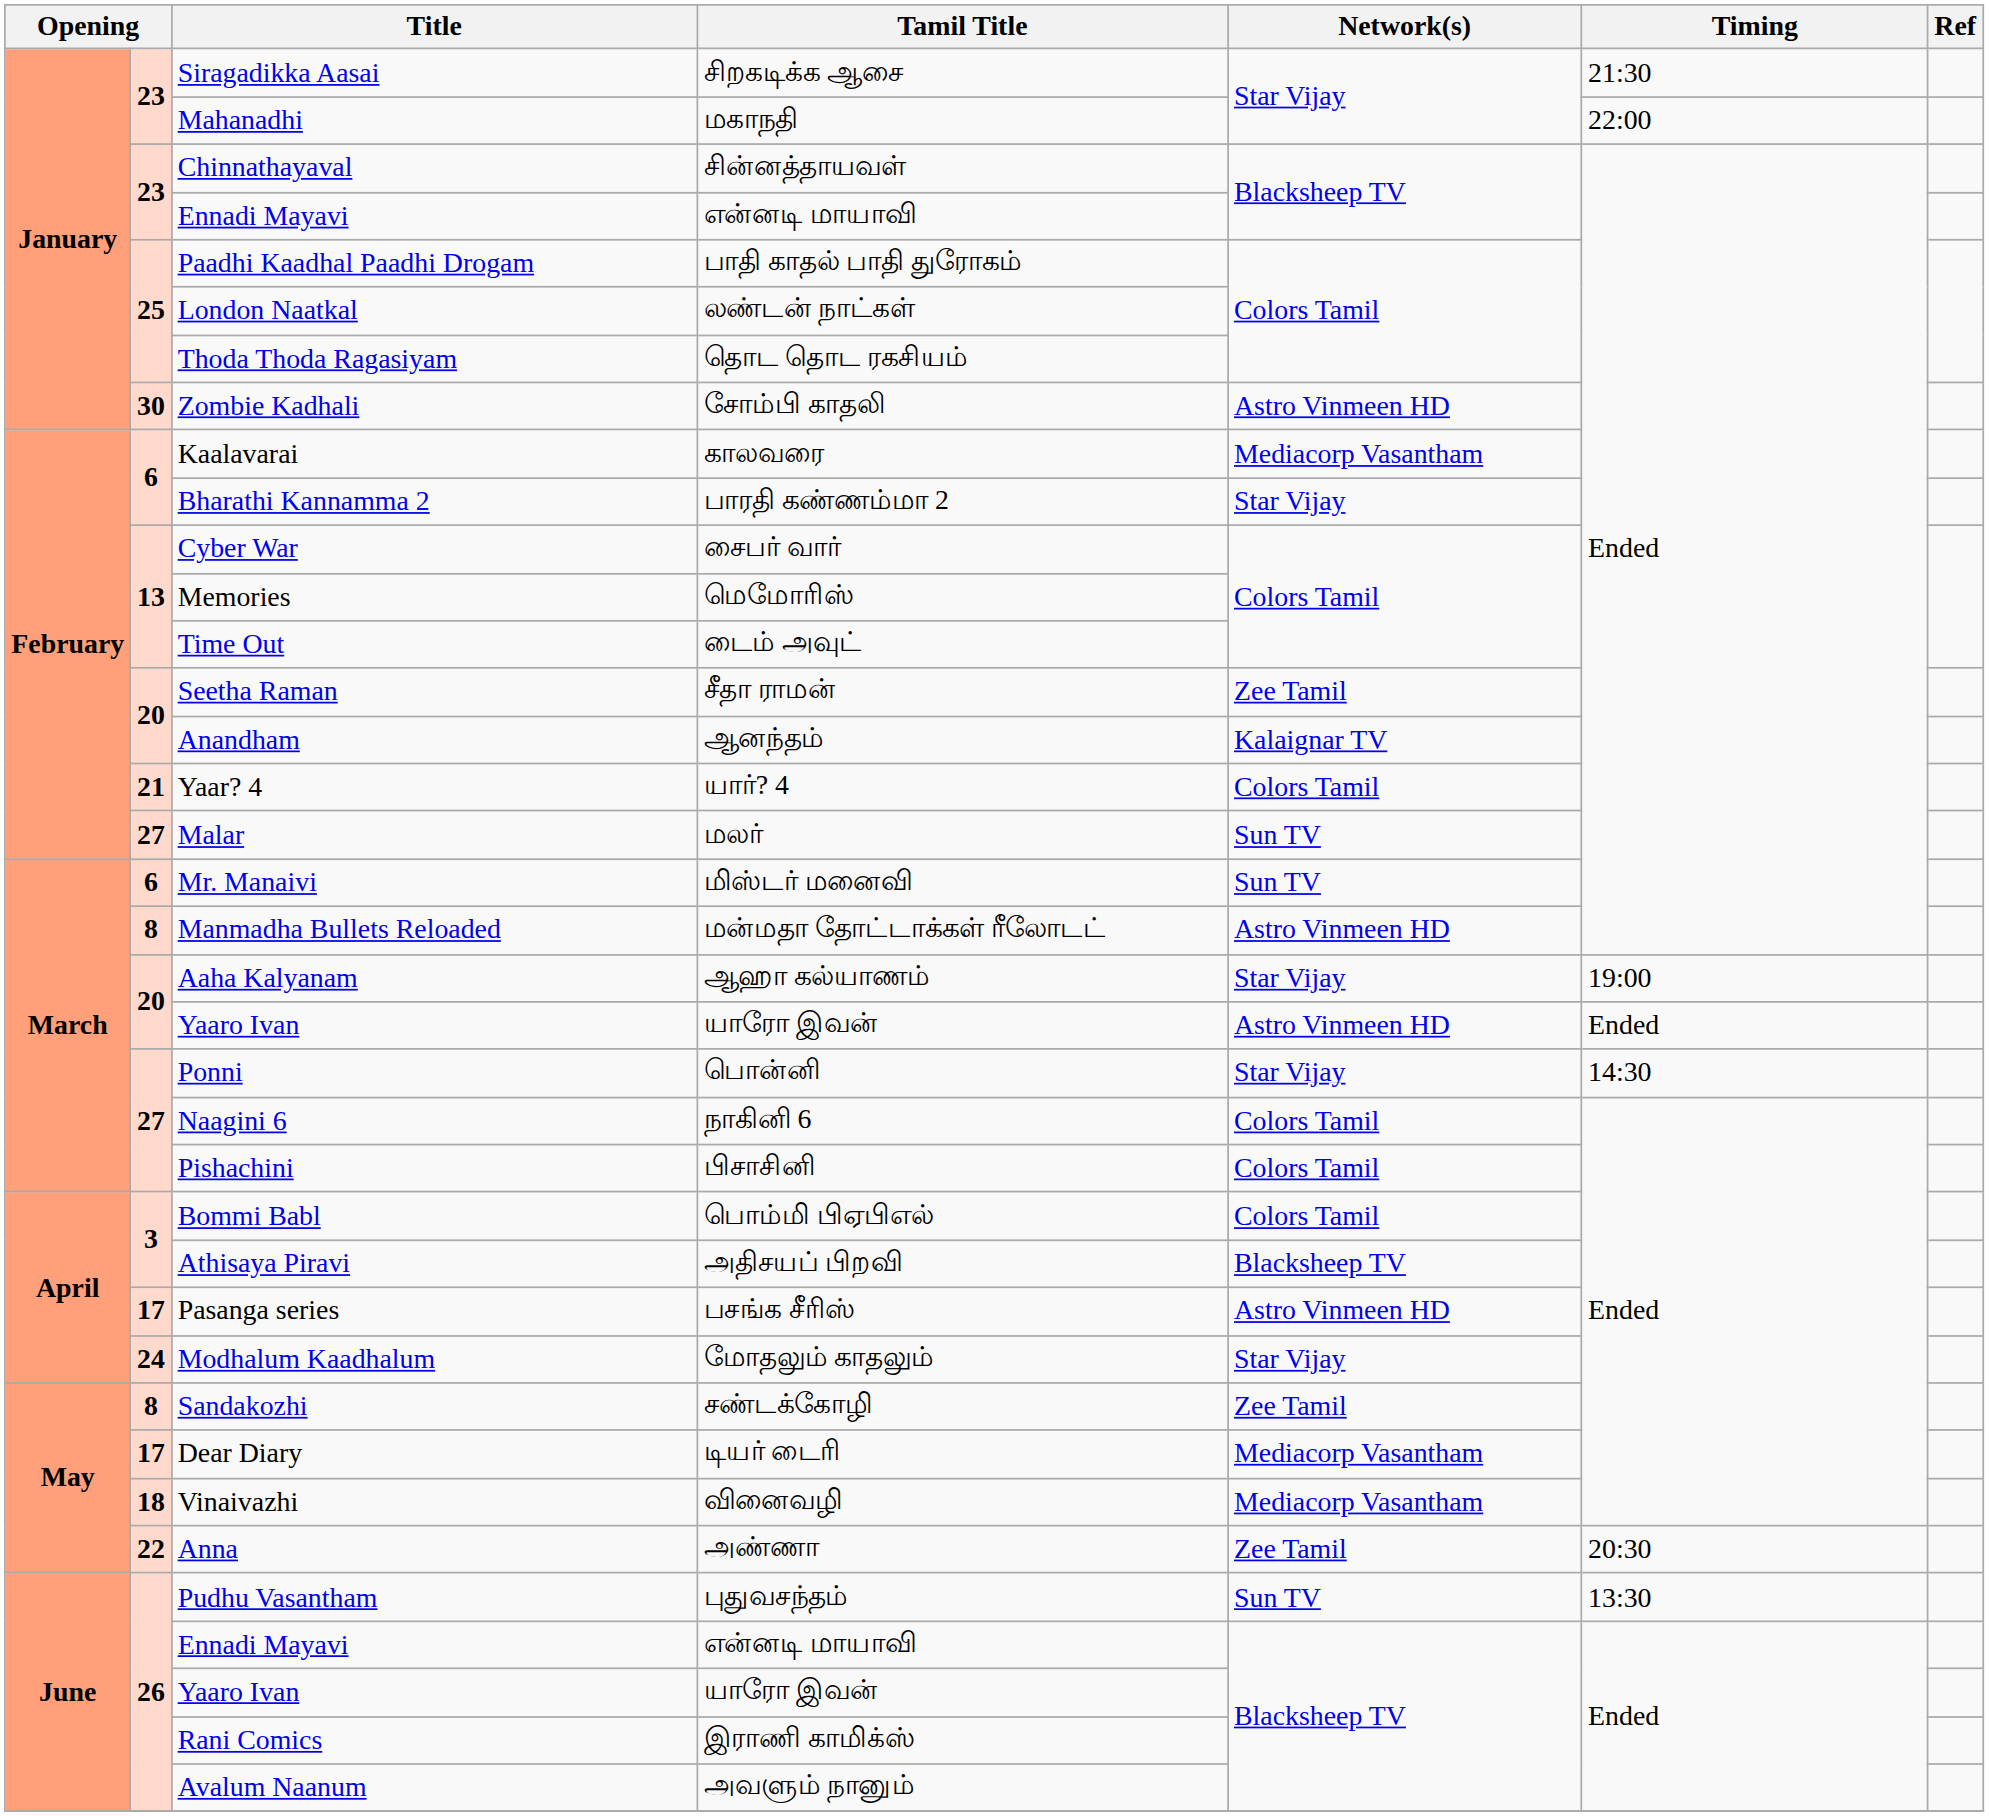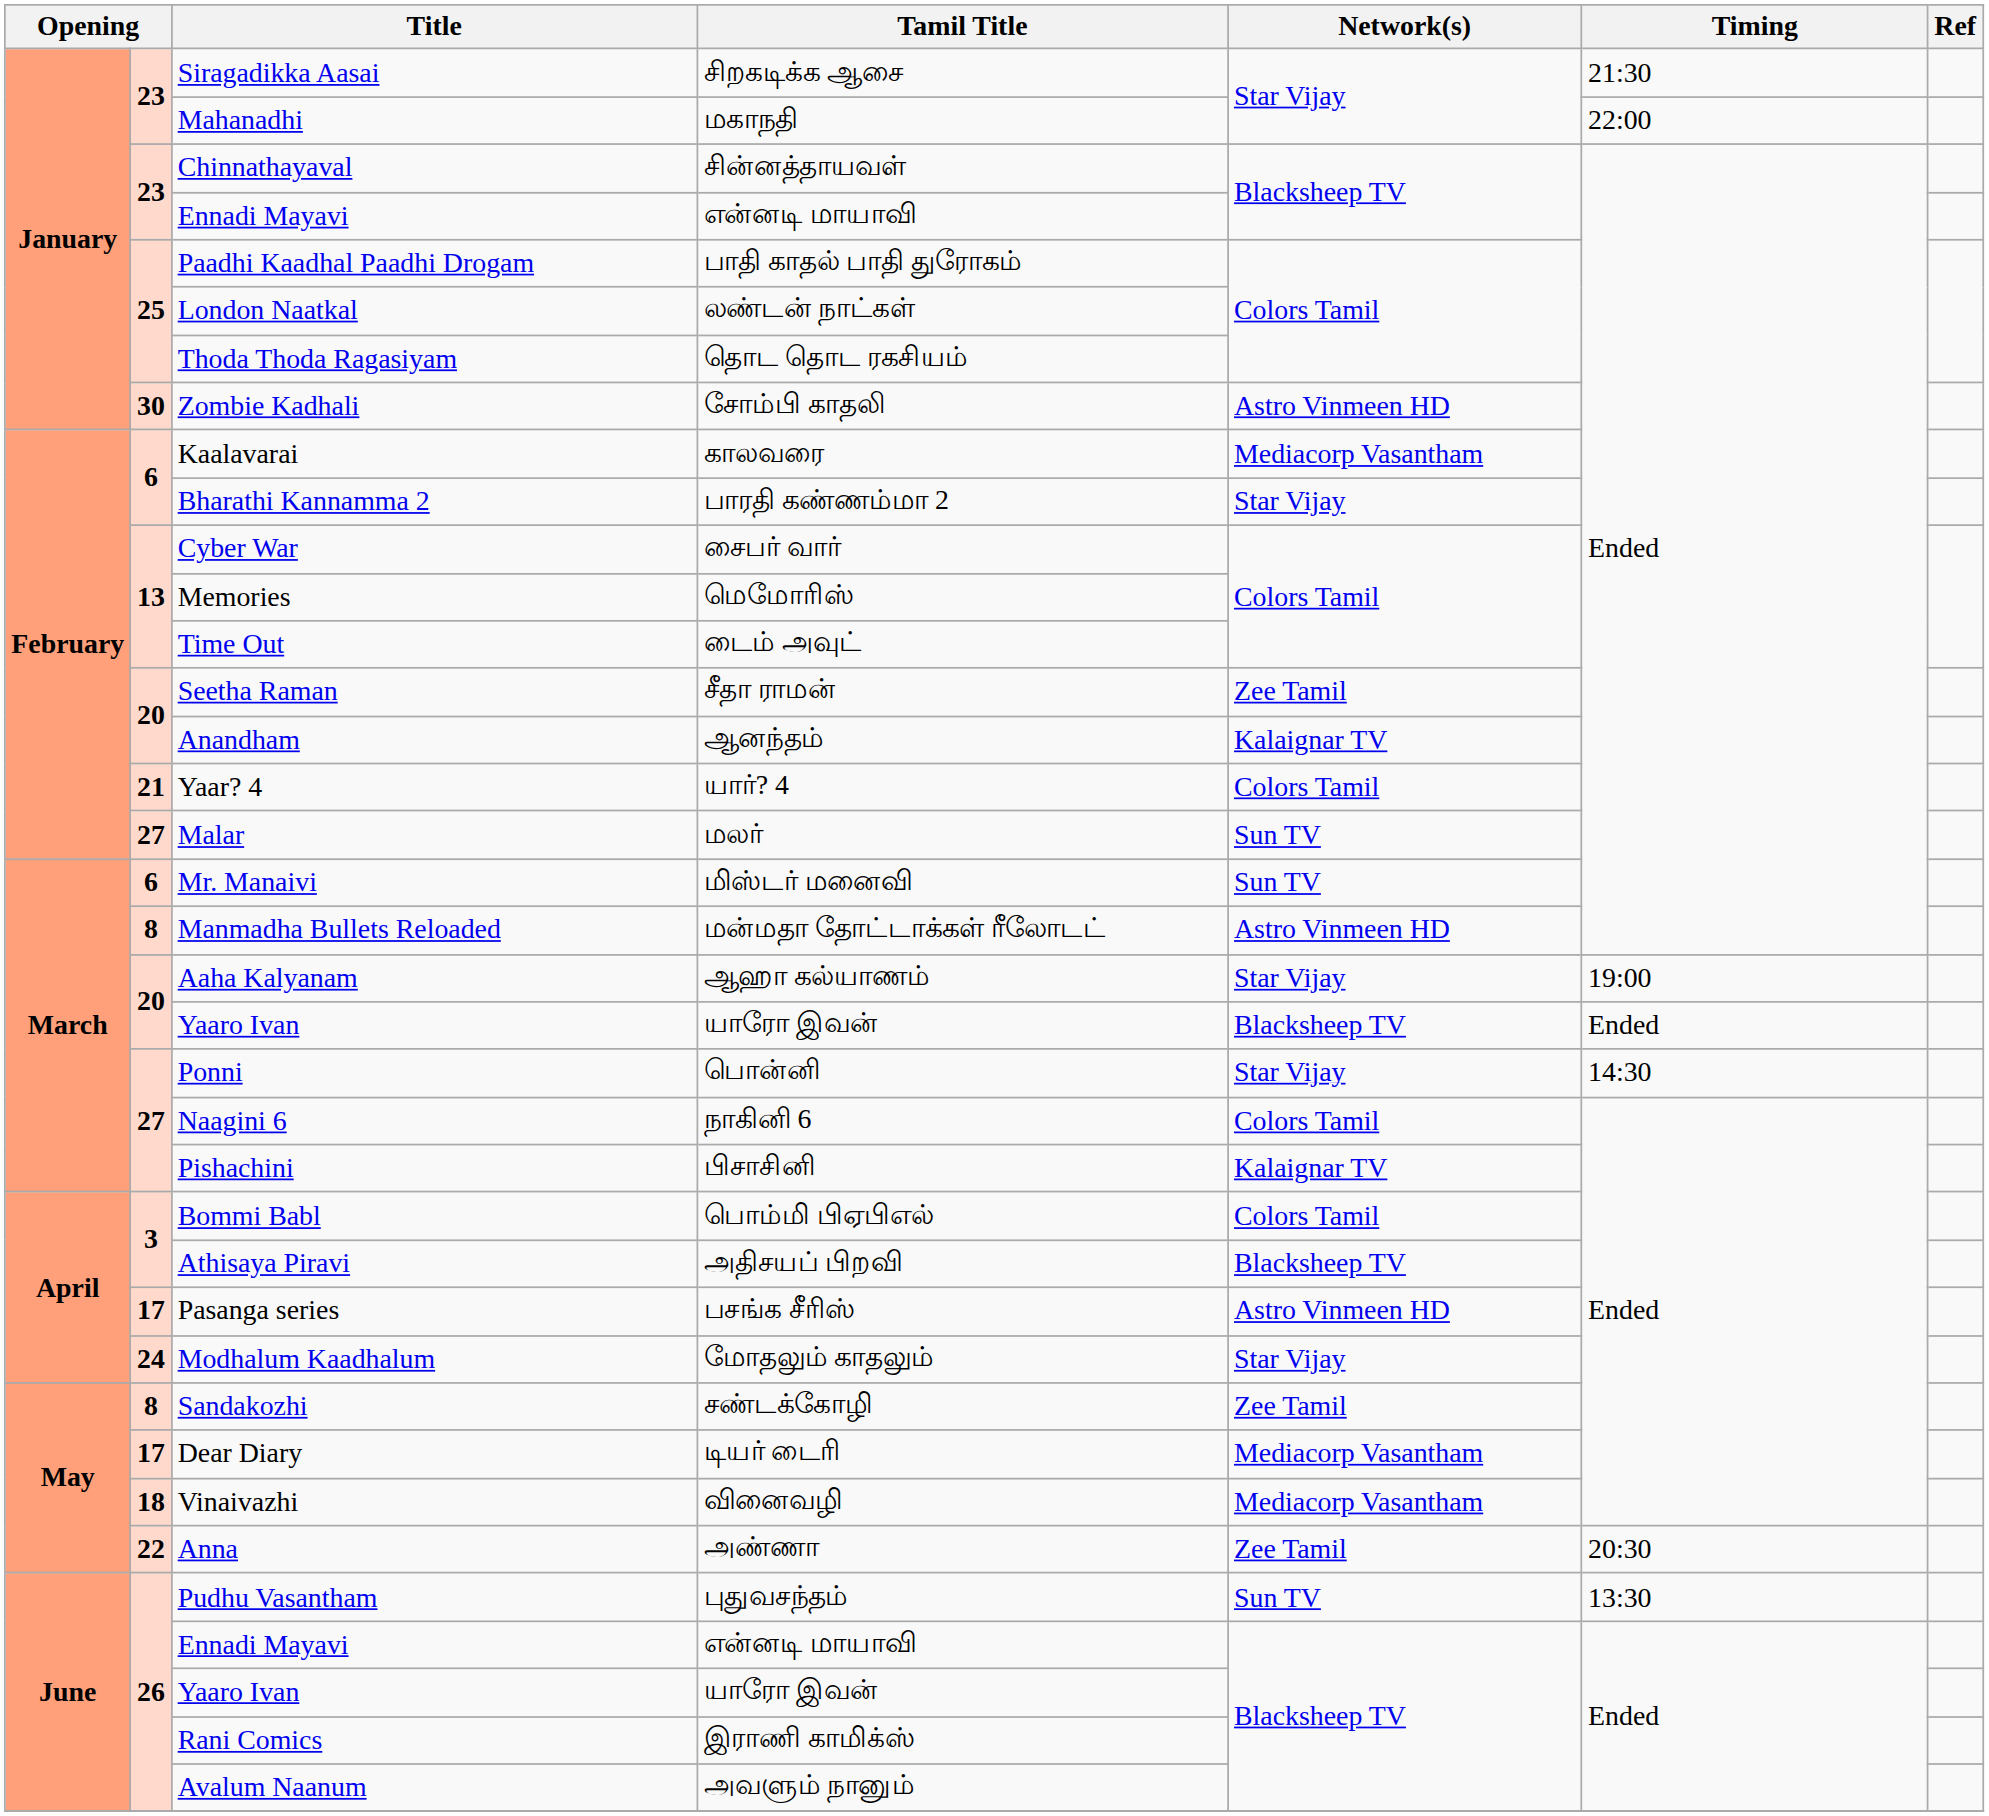(1342, 1025) Astro Vinmeen HD -> (1320, 1025) Blacksheep TV
(1307, 1168) Colors Tamil -> (1311, 1168) Kalaignar TV
